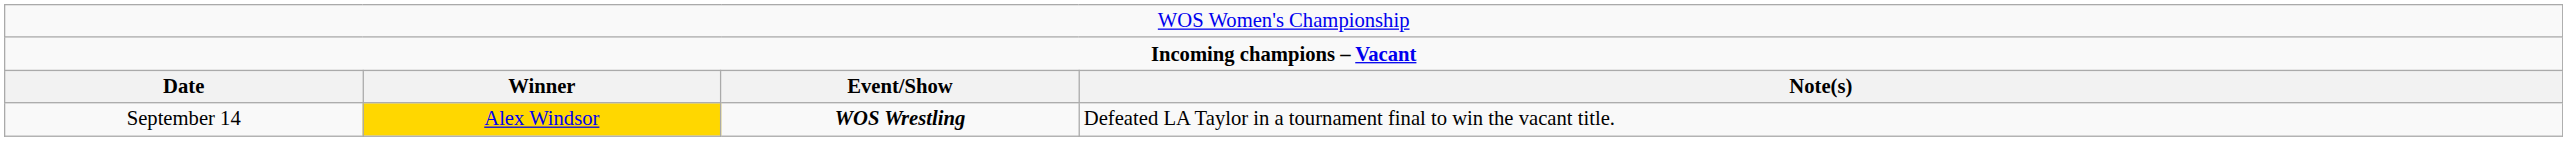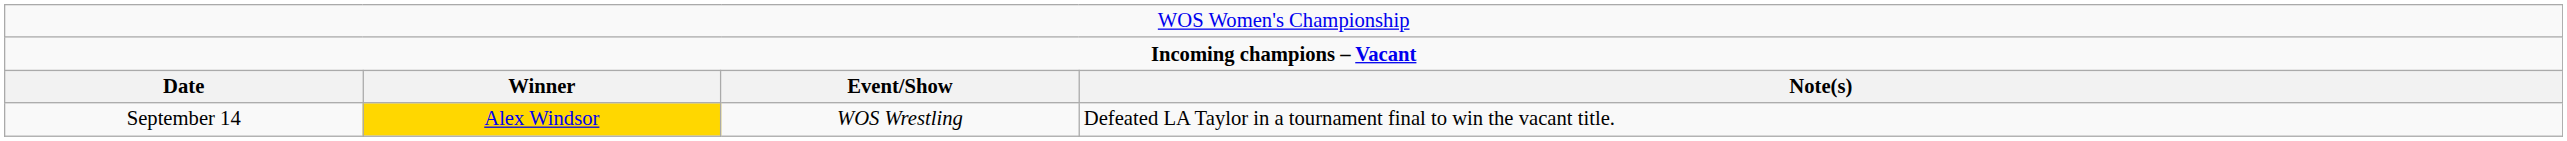(900, 119) bold -> (900, 119) normal
